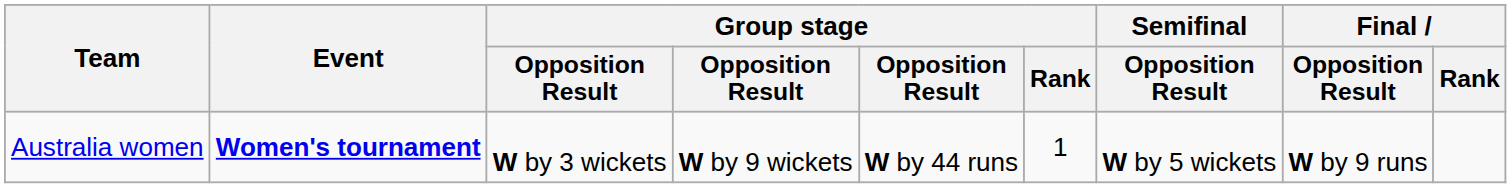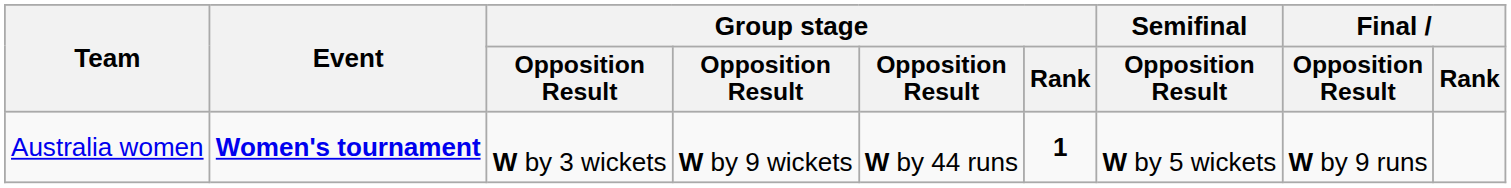(1060, 148) normal -> (1060, 148) bold
